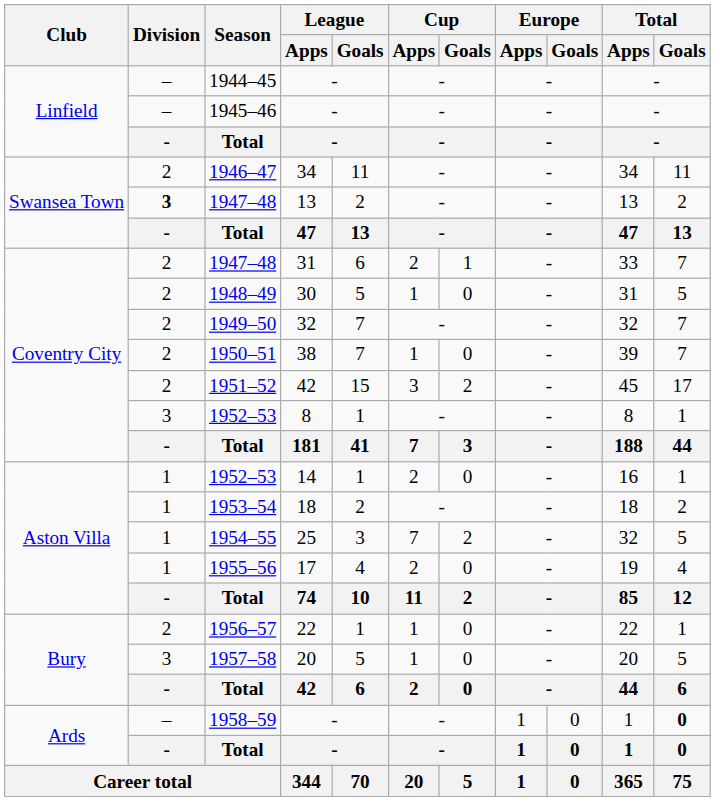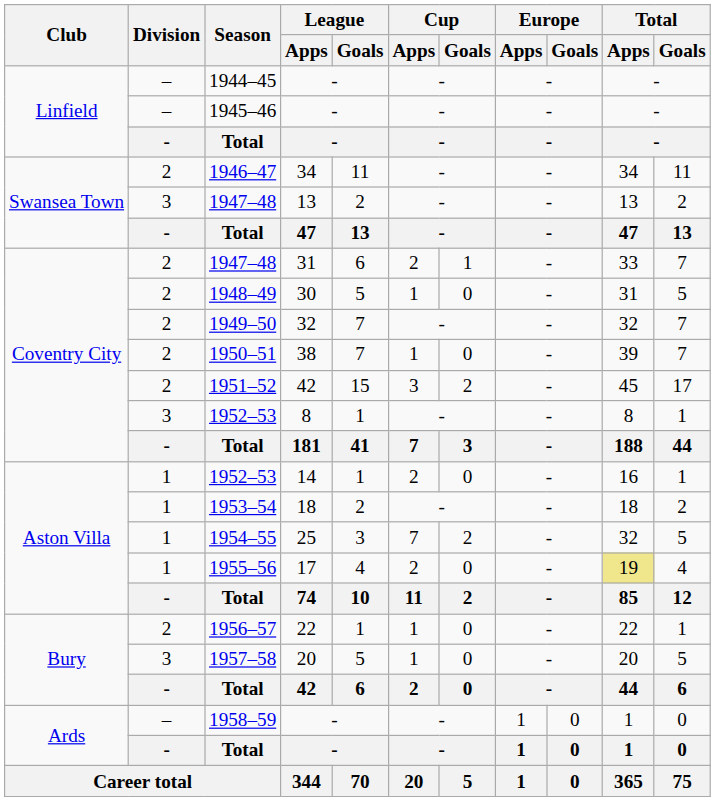(167, 202) bold -> (167, 202) normal
(628, 567) no background -> (628, 567) khaki background
(682, 720) bold -> (682, 720) normal
